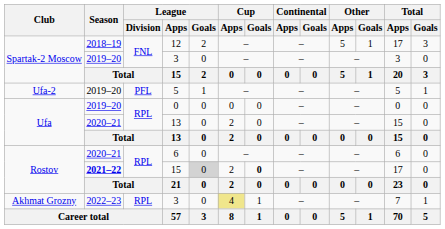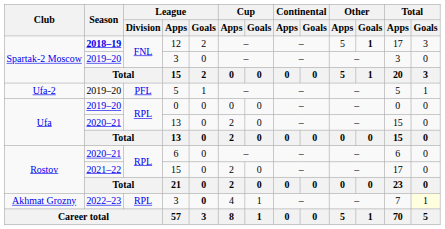(104, 43) normal -> (104, 43) bold
(370, 43) normal -> (370, 43) bold
(104, 169) bold -> (104, 169) normal
(204, 169) lightgrey background -> (204, 169) no background
(259, 169) bold -> (259, 169) normal
(204, 201) normal -> (204, 201) bold
(231, 201) khaki background -> (231, 201) no background
(426, 201) no background -> (426, 201) lightyellow background
